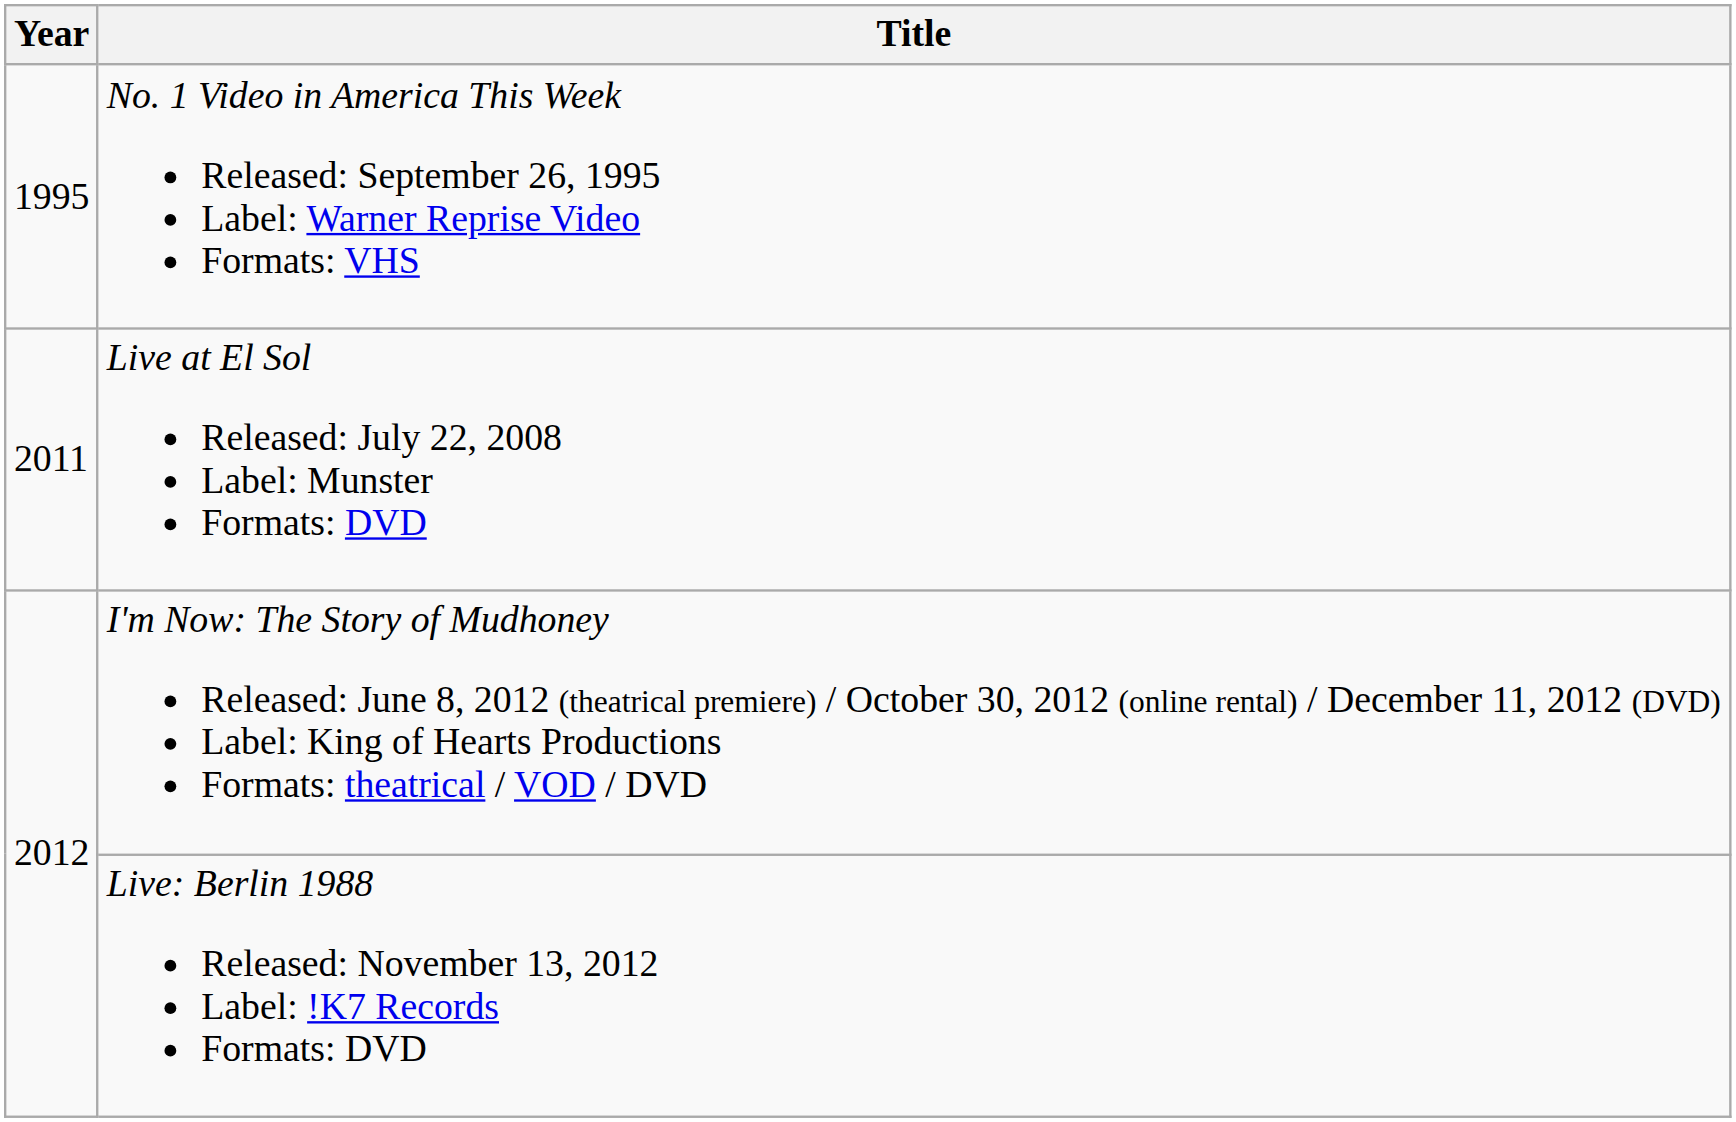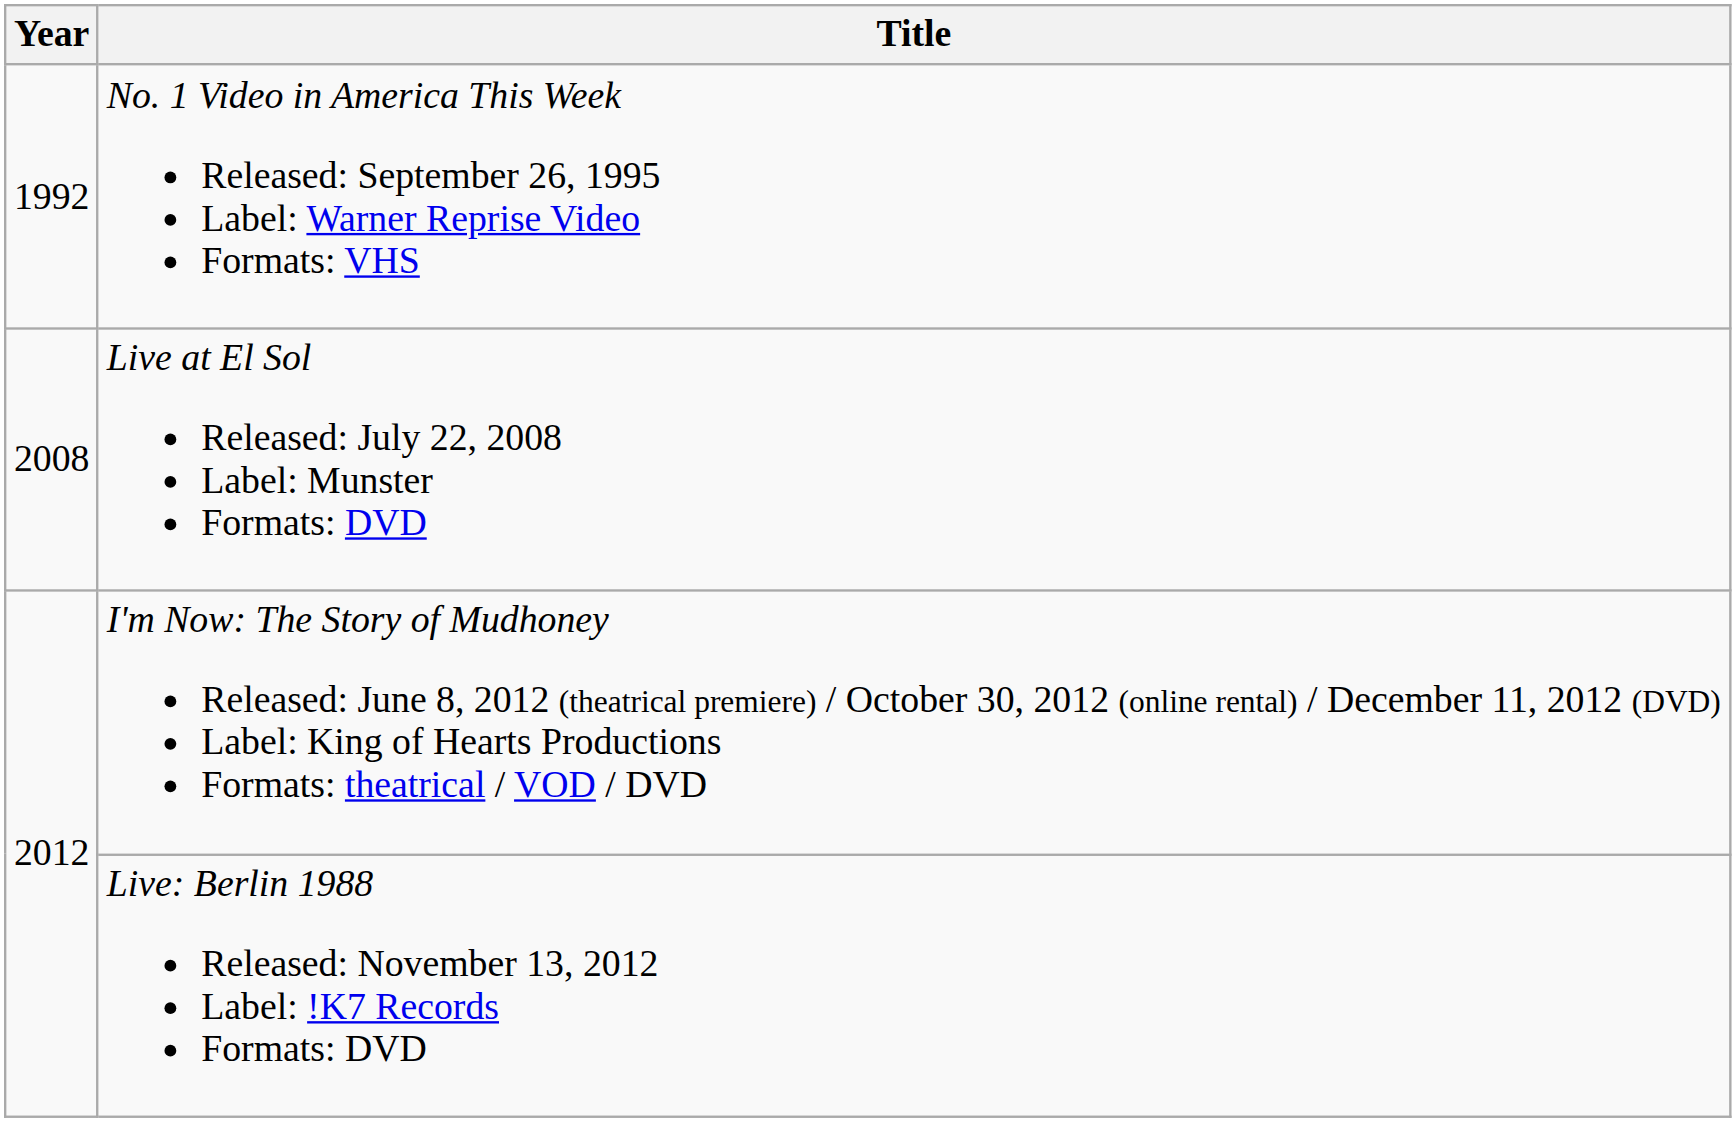(52, 195) 1995 -> (52, 195) 1992
(51, 458) 2011 -> (52, 458) 2008
